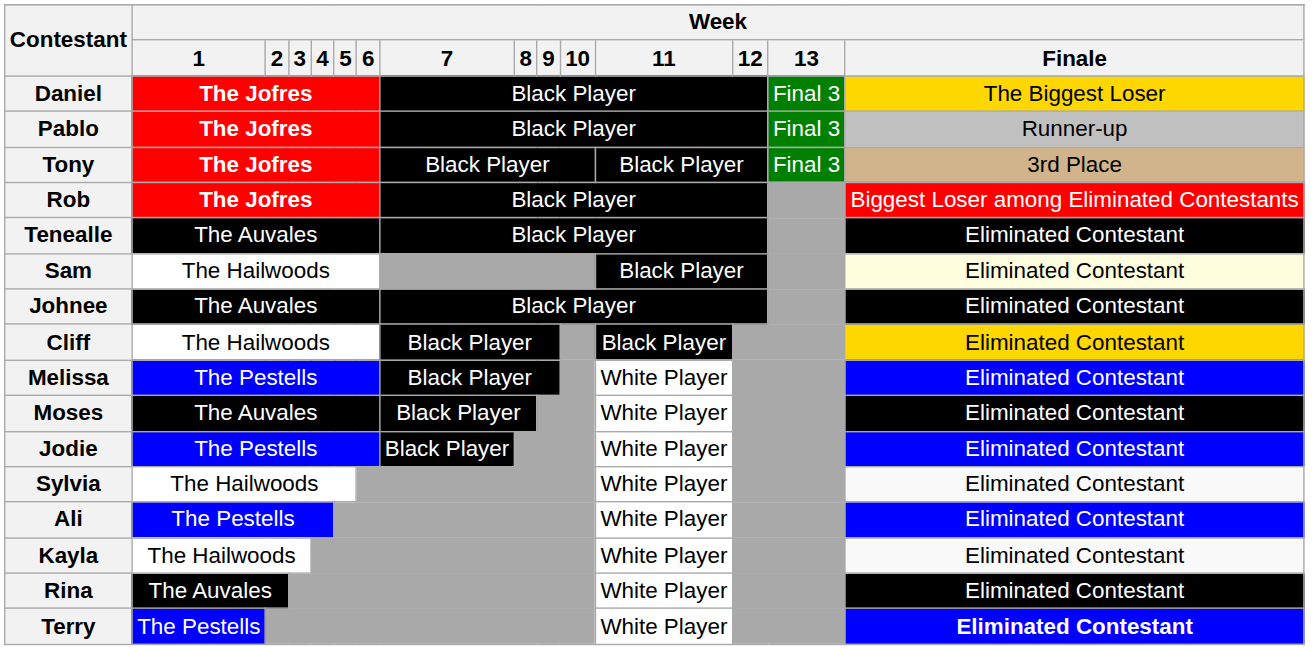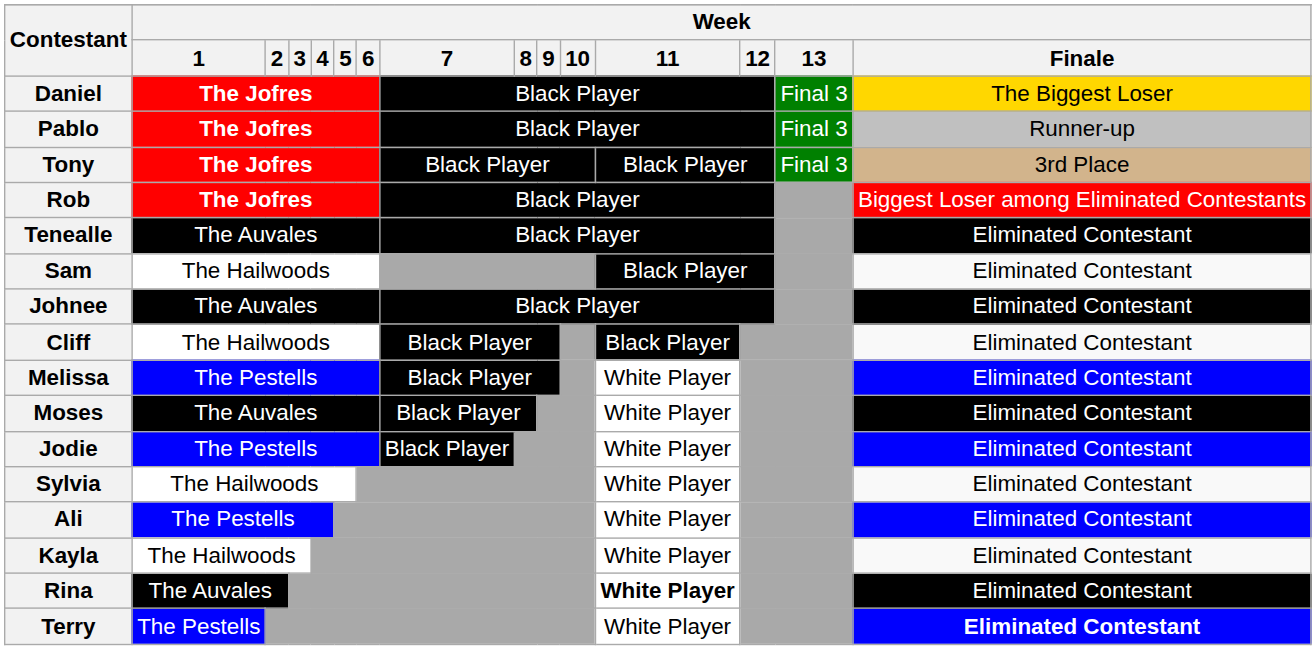(1075, 270) lightyellow background -> (1082, 270) no background
(1075, 341) gold background -> (1082, 341) no background
(664, 590) normal -> (668, 590) bold
